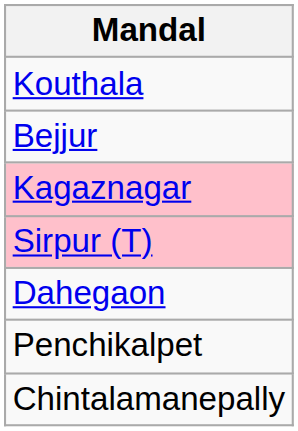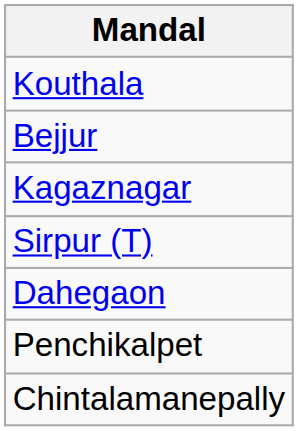(102, 188) pink background -> (102, 188) no background
(83, 240) pink background -> (83, 240) no background
